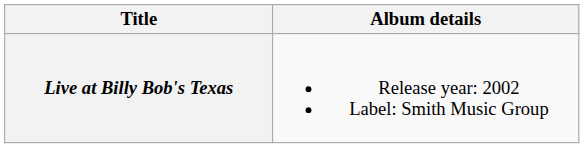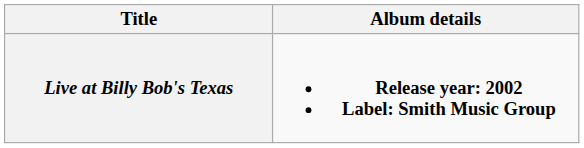(426, 99) normal -> (426, 99) bold
